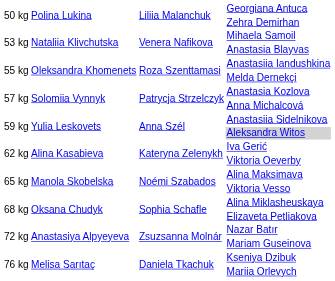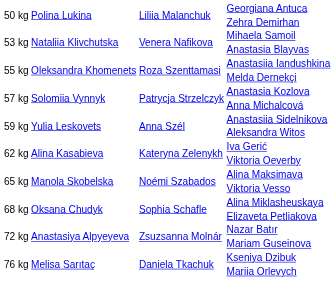(266, 133) lightgrey background -> (266, 133) no background
